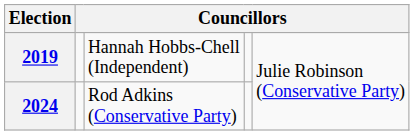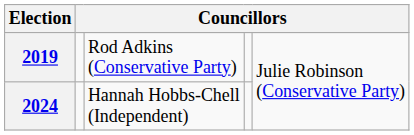(164, 57) Hannah Hobbs-Chell (Independent) -> (162, 57) Rod Adkins (Conservative Party)
(162, 105) Rod Adkins (Conservative Party) -> (164, 105) Hannah Hobbs-Chell (Independent)
